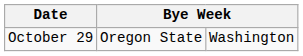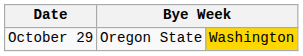(252, 39) no background -> (252, 39) gold background
